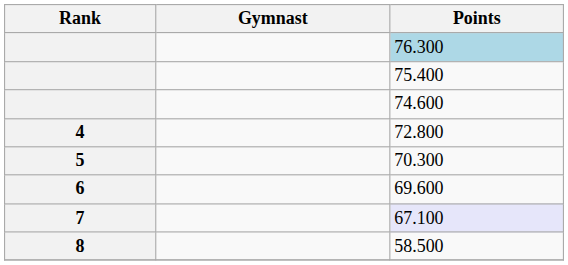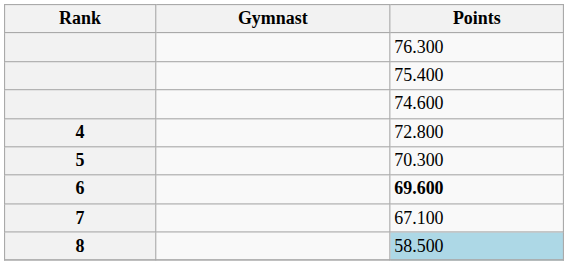(419, 47) lightblue background -> (419, 47) no background
(419, 189) normal -> (419, 189) bold
(419, 217) lavender background -> (419, 217) no background
(419, 246) no background -> (419, 246) lightblue background
